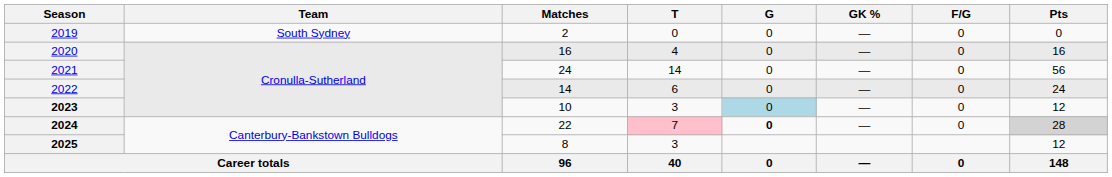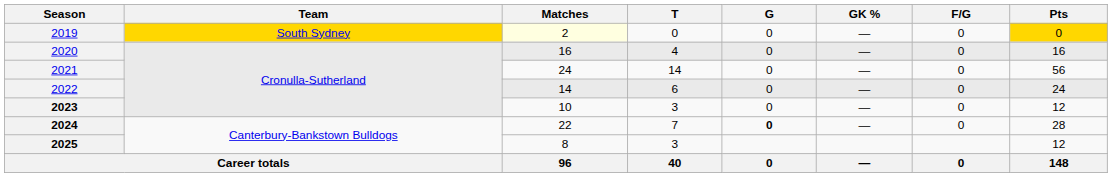(313, 33) no background -> (313, 33) gold background
(565, 33) no background -> (565, 33) lightyellow background
(1059, 33) no background -> (1059, 33) gold background
(769, 107) lightblue background -> (769, 107) no background
(675, 126) pink background -> (675, 126) no background
(1059, 126) lightgrey background -> (1059, 126) no background
